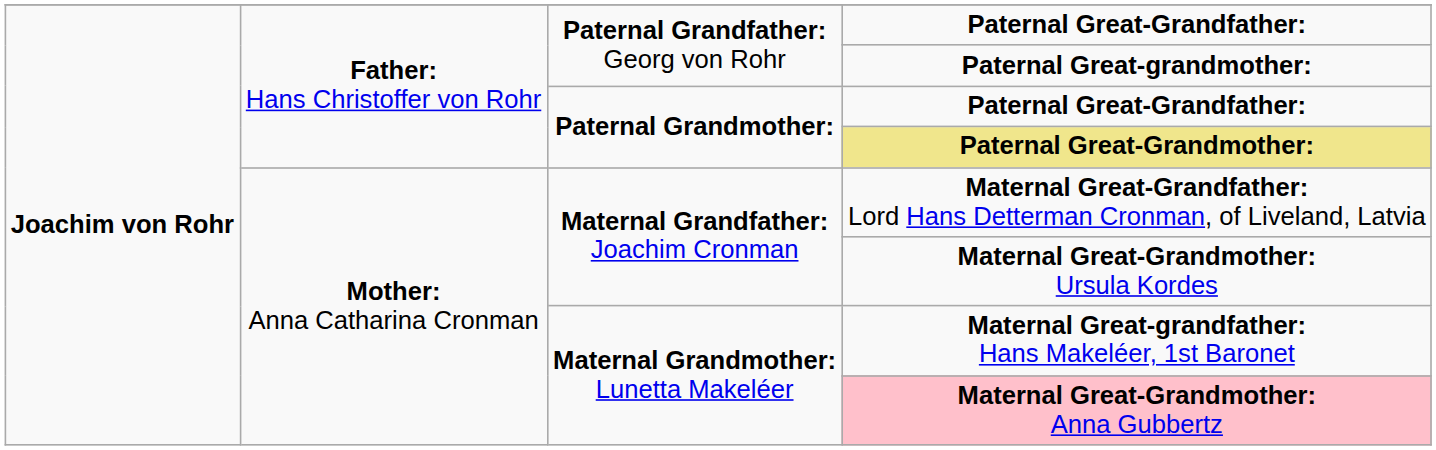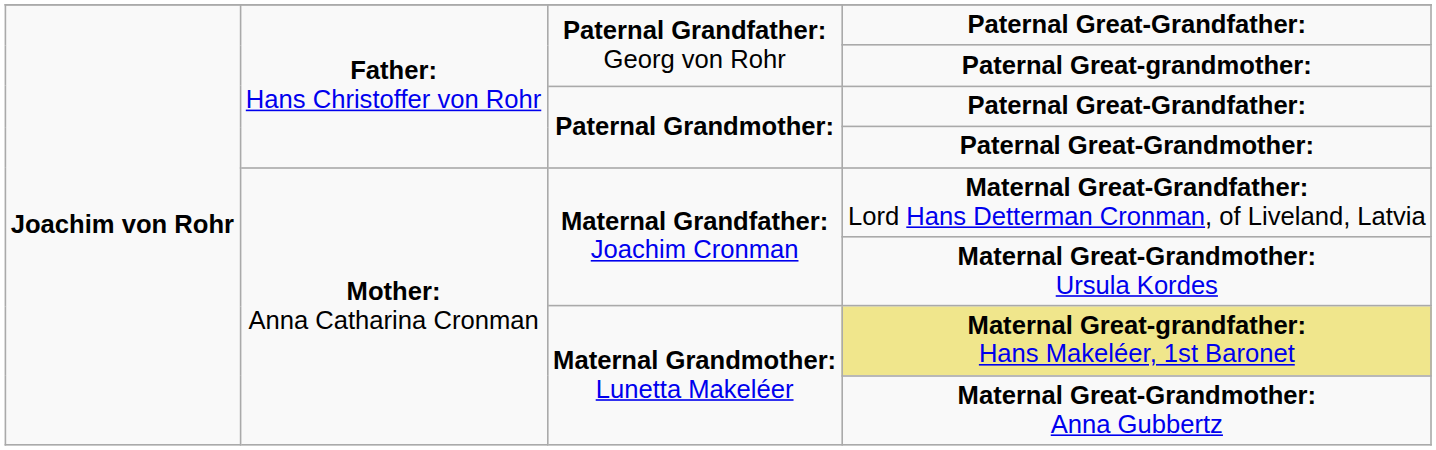(1137, 146) khaki background -> (1137, 146) no background
(1137, 340) no background -> (1137, 340) khaki background
(1137, 409) pink background -> (1137, 409) no background
